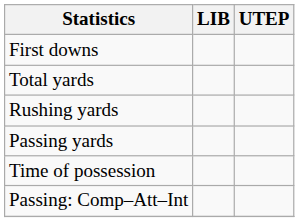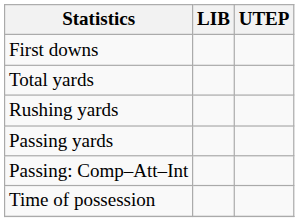rows swapped: (99, 200) <-> (82, 170)
